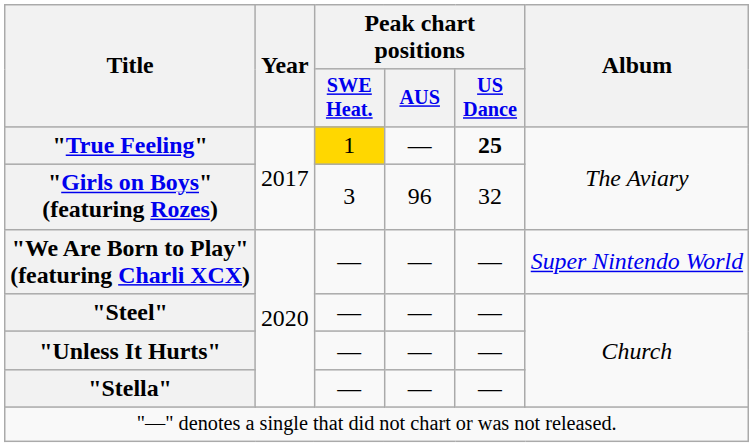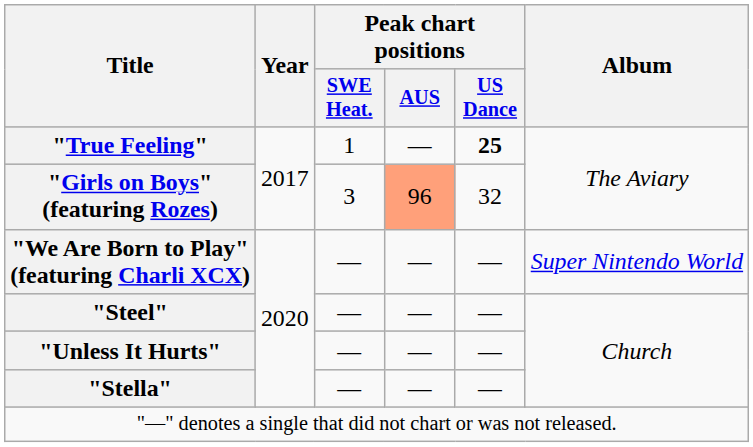(349, 145) gold background -> (349, 145) no background
(420, 196) no background -> (420, 196) lightsalmon background
